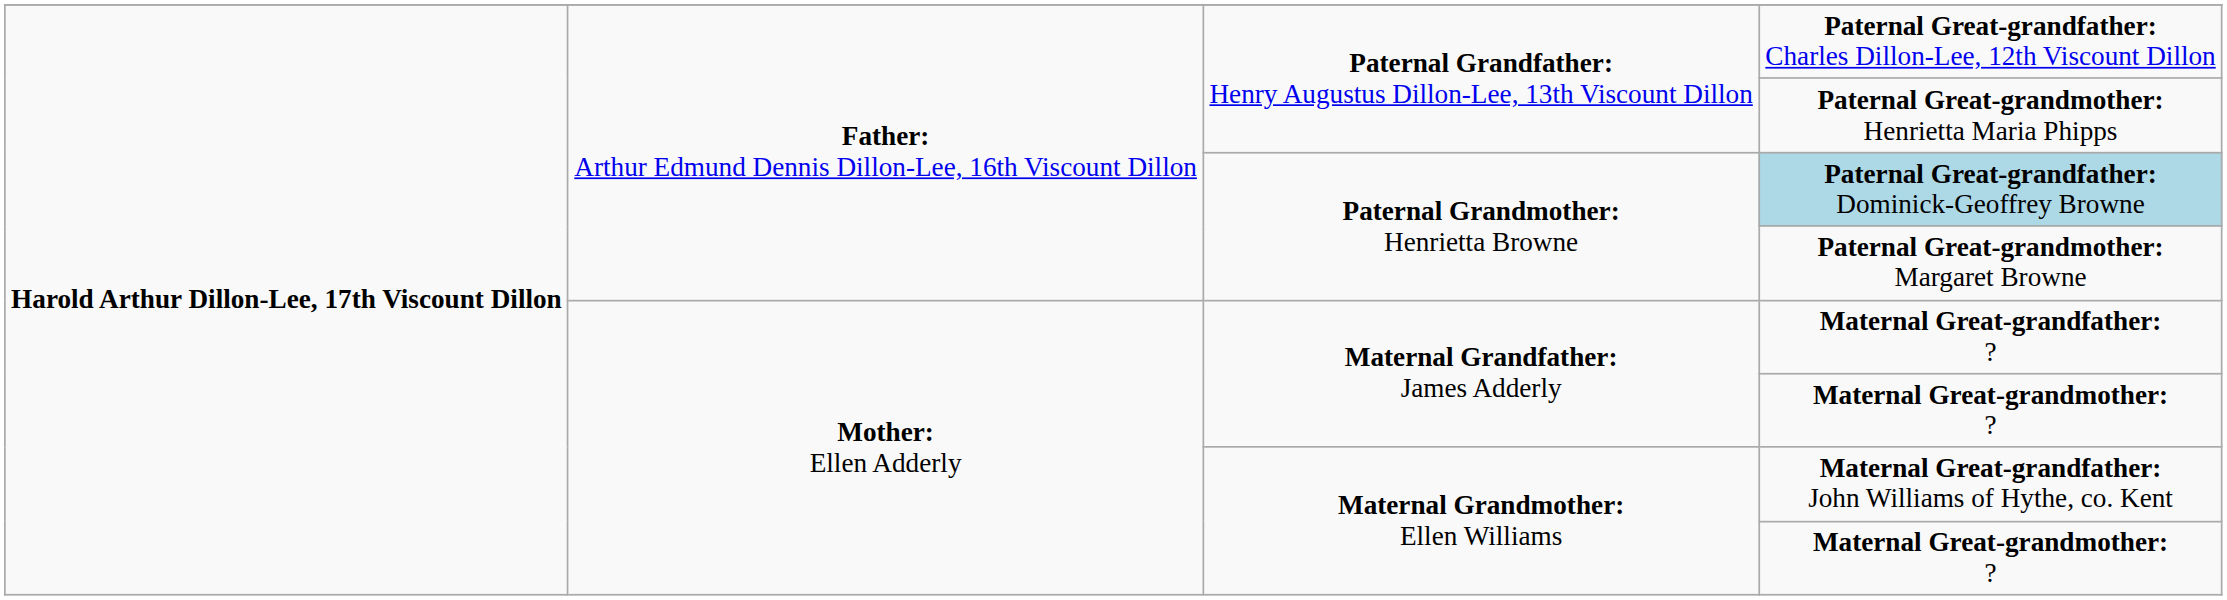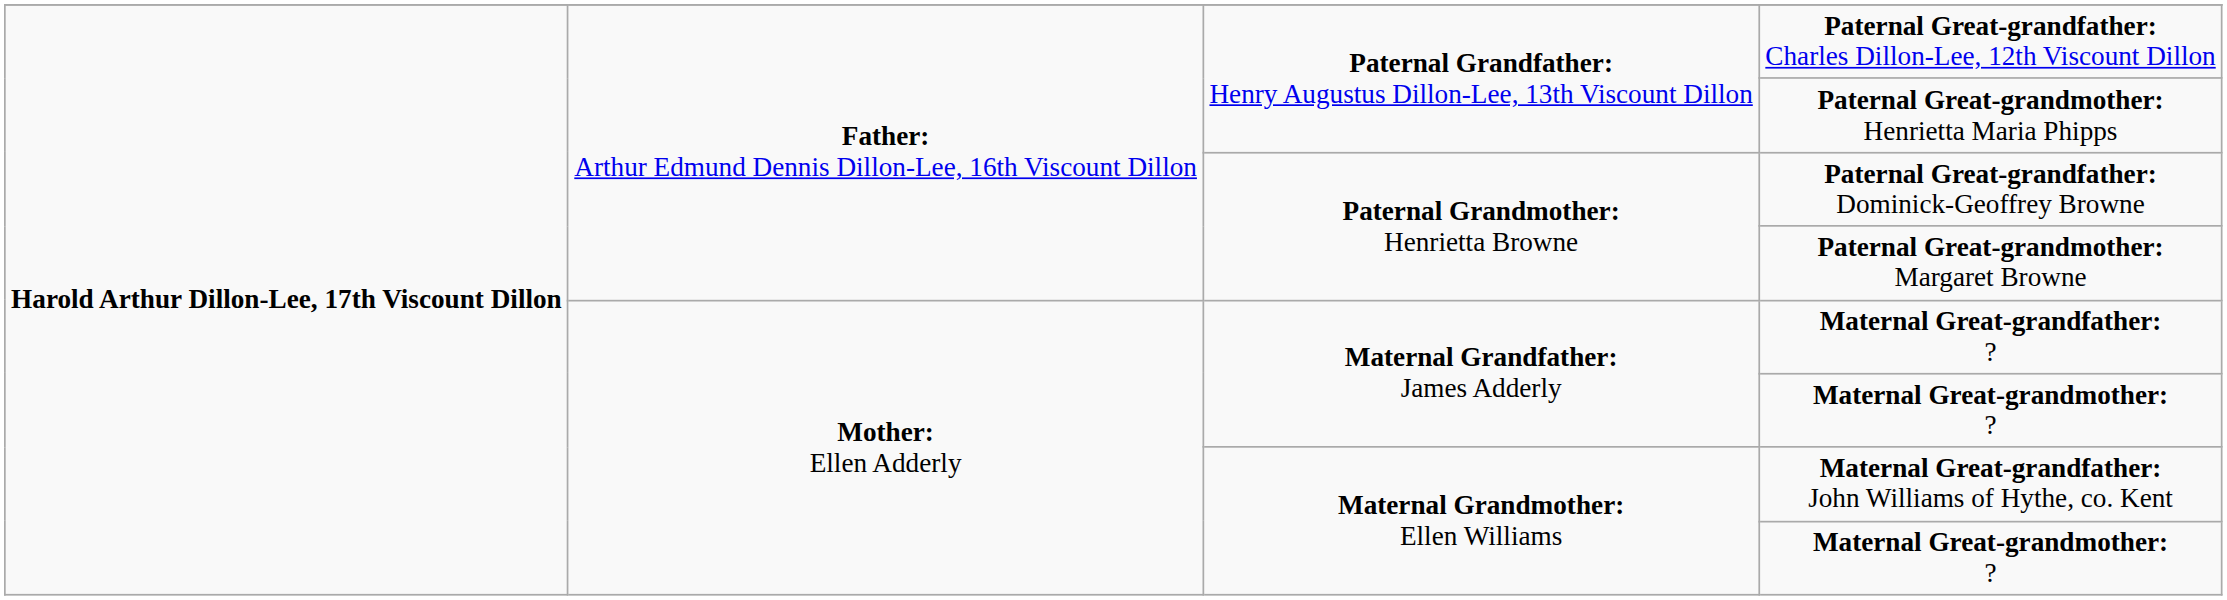(1991, 188) lightblue background -> (1991, 188) no background
